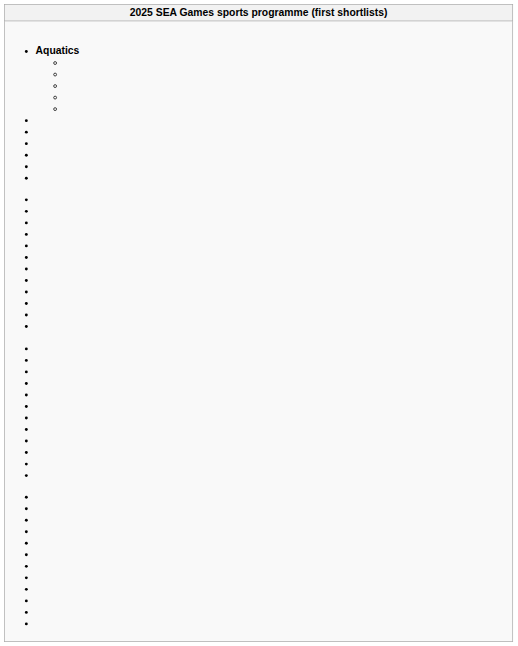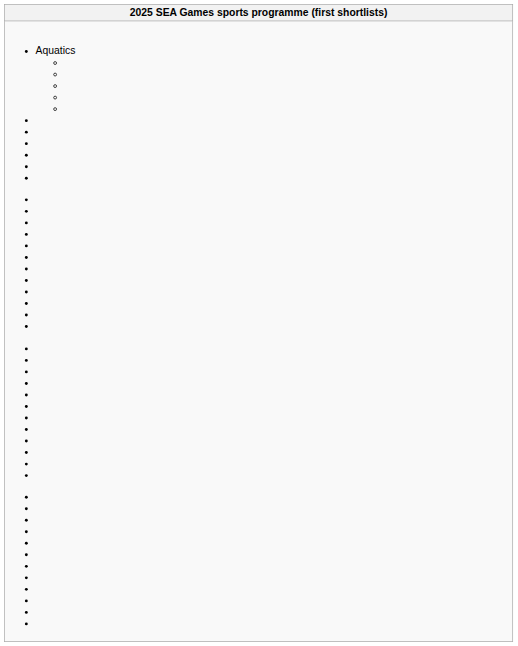(259, 337) bold -> (259, 337) normal
